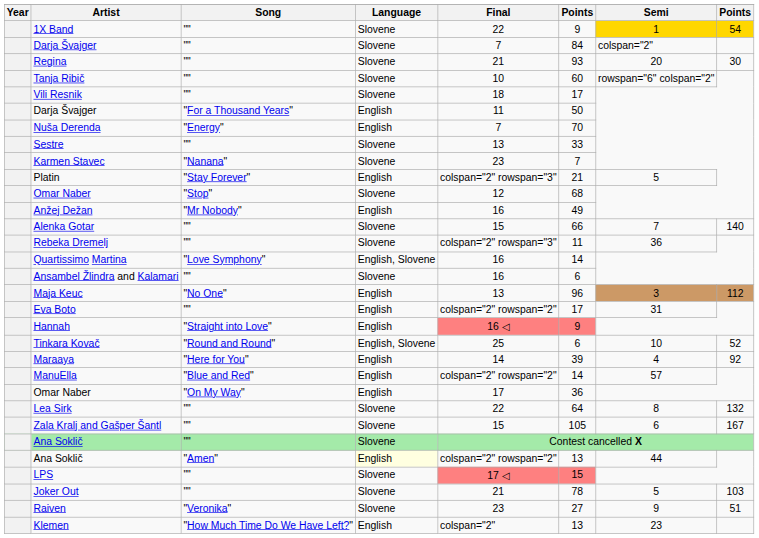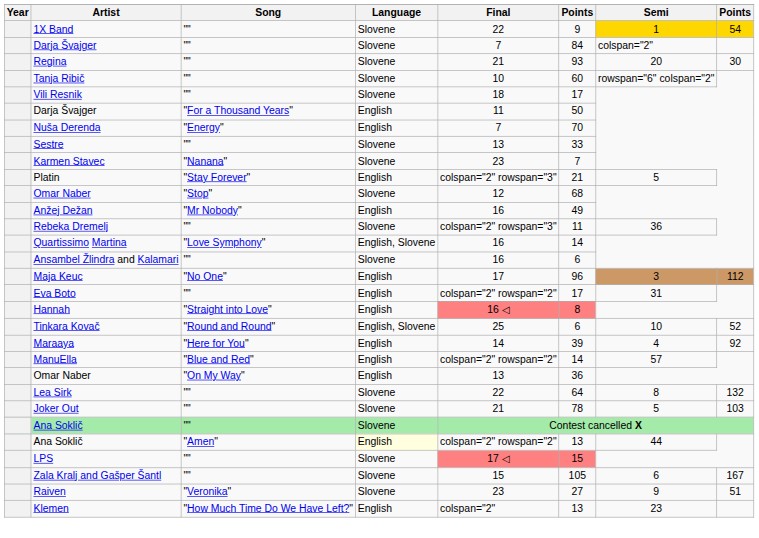- row: (64, 227)
(498, 293) 13 -> (498, 276) 17
(577, 326) 9 -> (577, 309) 8
(498, 392) 17 -> (498, 376) 13
rows swapped: (97, 425) <-> (56, 492)
